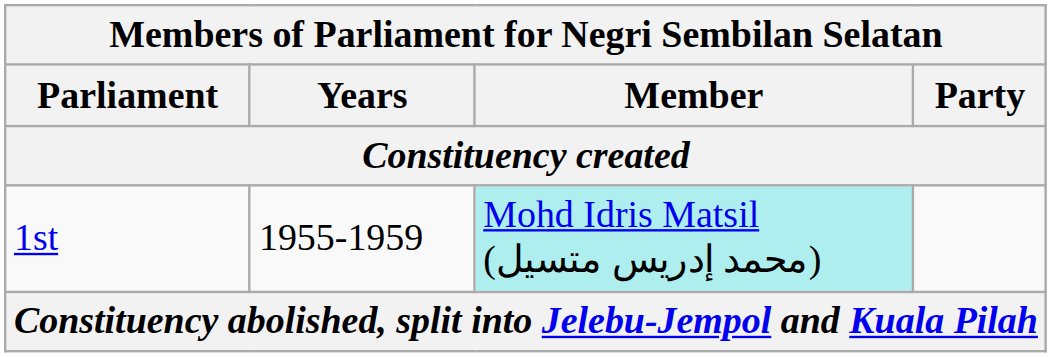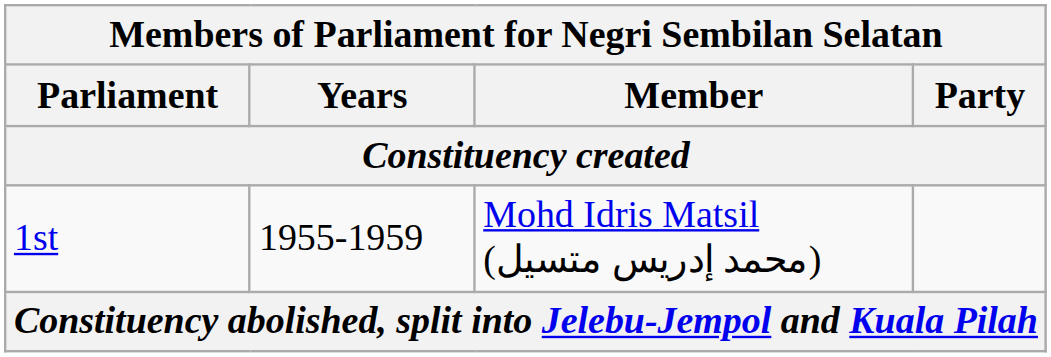(652, 237) paleturquoise background -> (652, 237) no background
